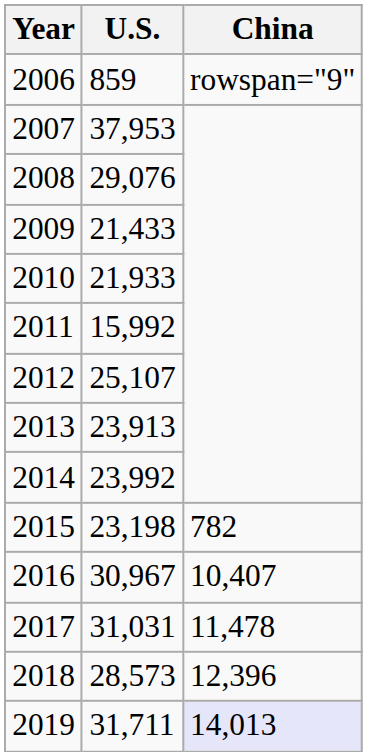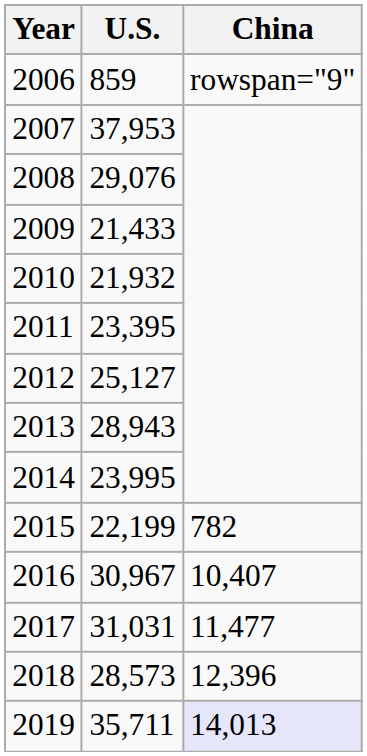(133, 278) 21,933 -> (133, 278) 21,932
(133, 327) 15,992 -> (133, 327) 23,395
(133, 377) 25,107 -> (133, 377) 25,127
(133, 427) 23,913 -> (133, 427) 28,943
(133, 476) 23,992 -> (133, 476) 23,995
(133, 526) 23,198 -> (133, 526) 22,199
(233, 626) 11,478 -> (233, 626) 11,477
(132, 725) 31,711 -> (132, 725) 35,711
